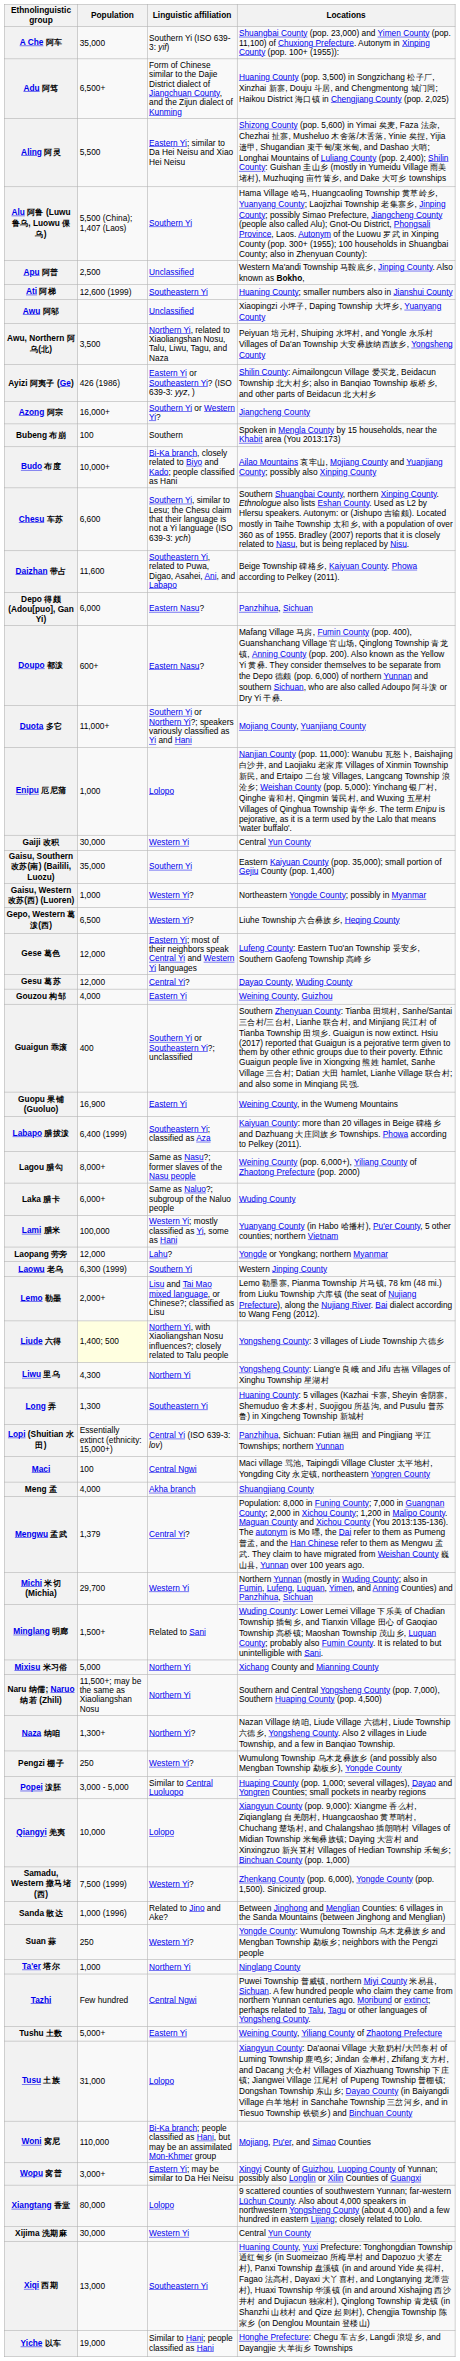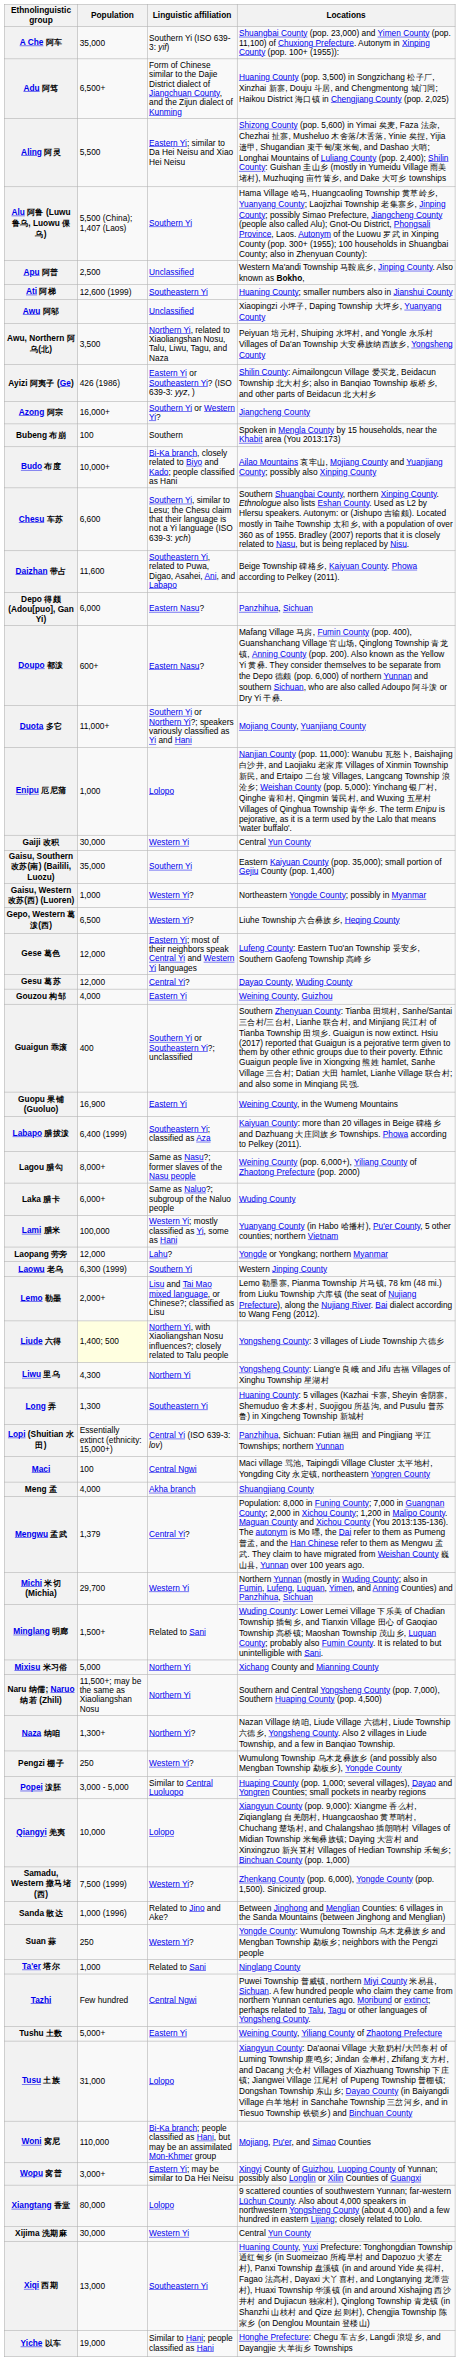(170, 1967) Northern Yi -> (177, 1967) Related to Sani
